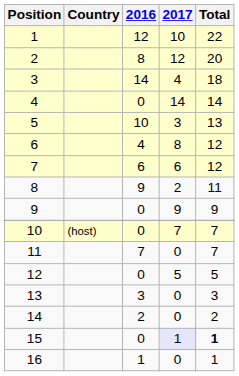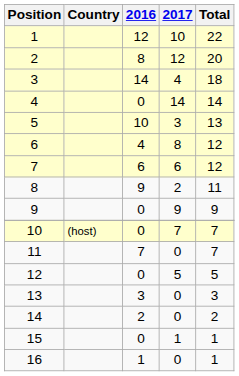(178, 338) lavender background -> (178, 338) no background
(215, 338) bold -> (215, 338) normal
